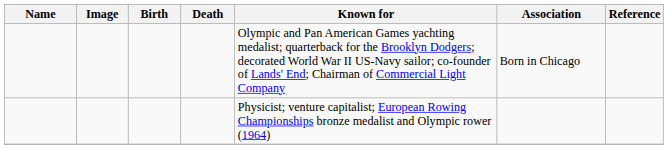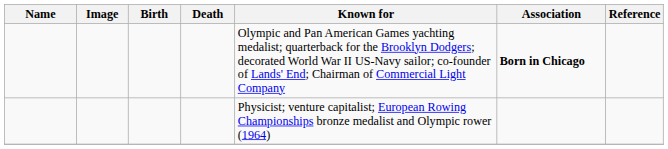(540, 60) normal -> (542, 60) bold
